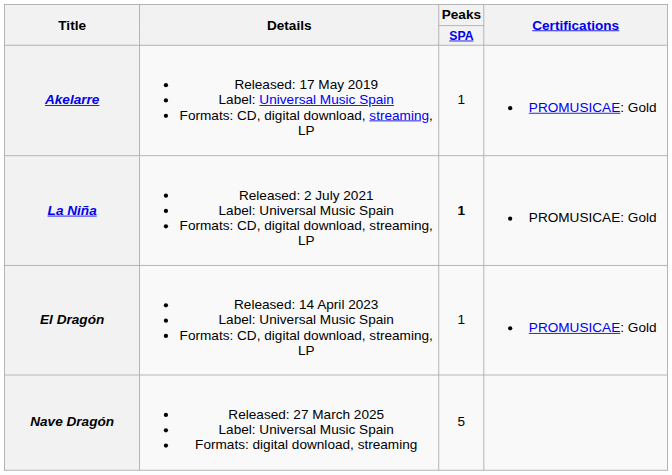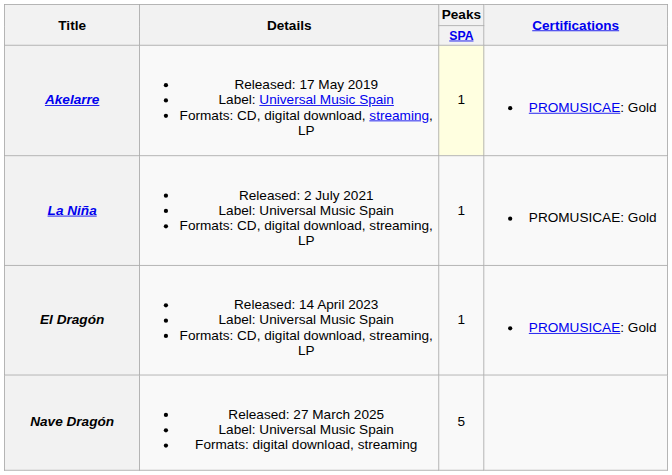(461, 100) no background -> (461, 100) lightyellow background
(461, 210) bold -> (461, 210) normal
